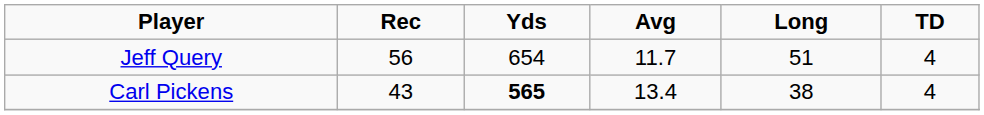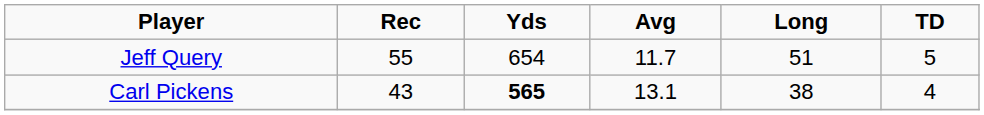(401, 57) 56 -> (401, 57) 55
(930, 57) 4 -> (930, 57) 5
(656, 92) 13.4 -> (656, 92) 13.1
